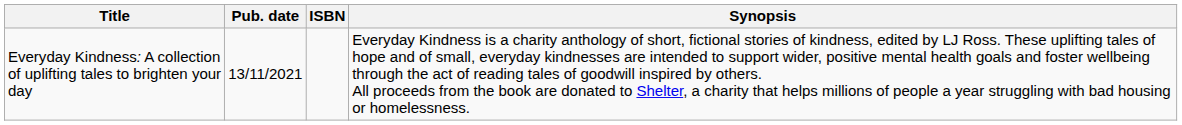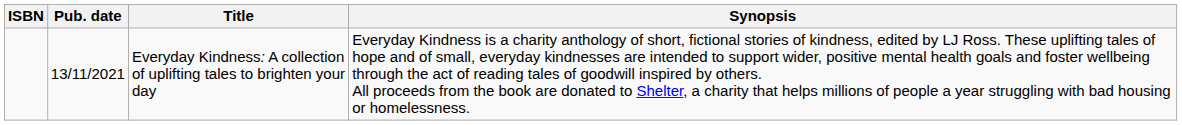columns swapped: (115, 16) <-> (327, 16)
